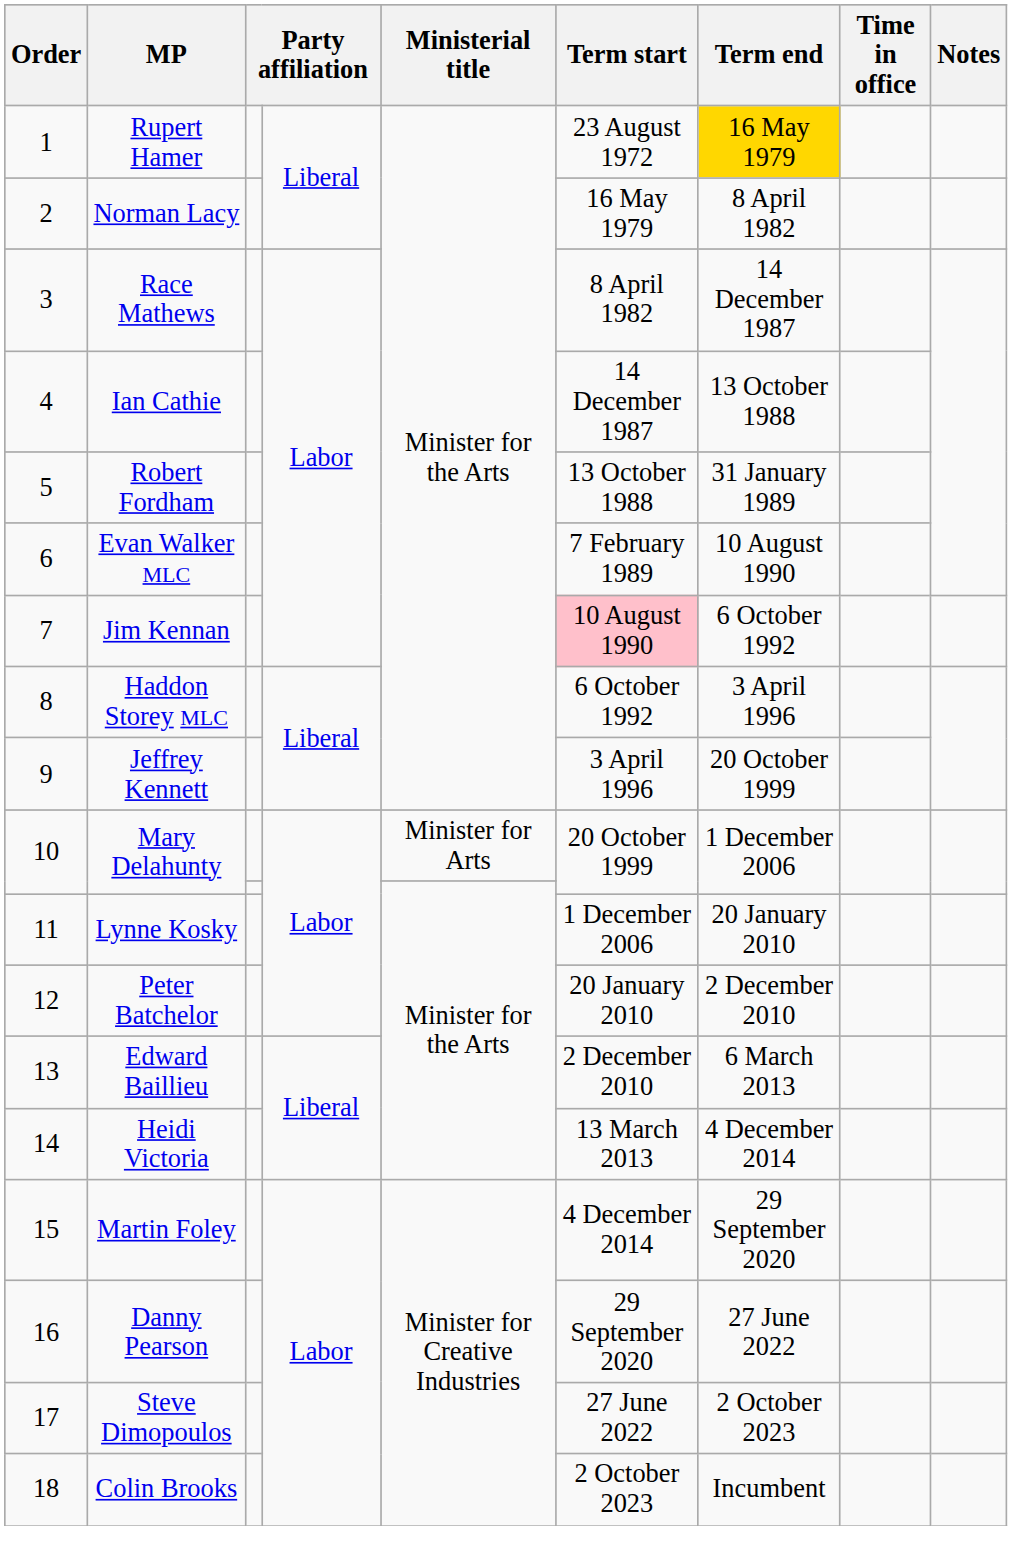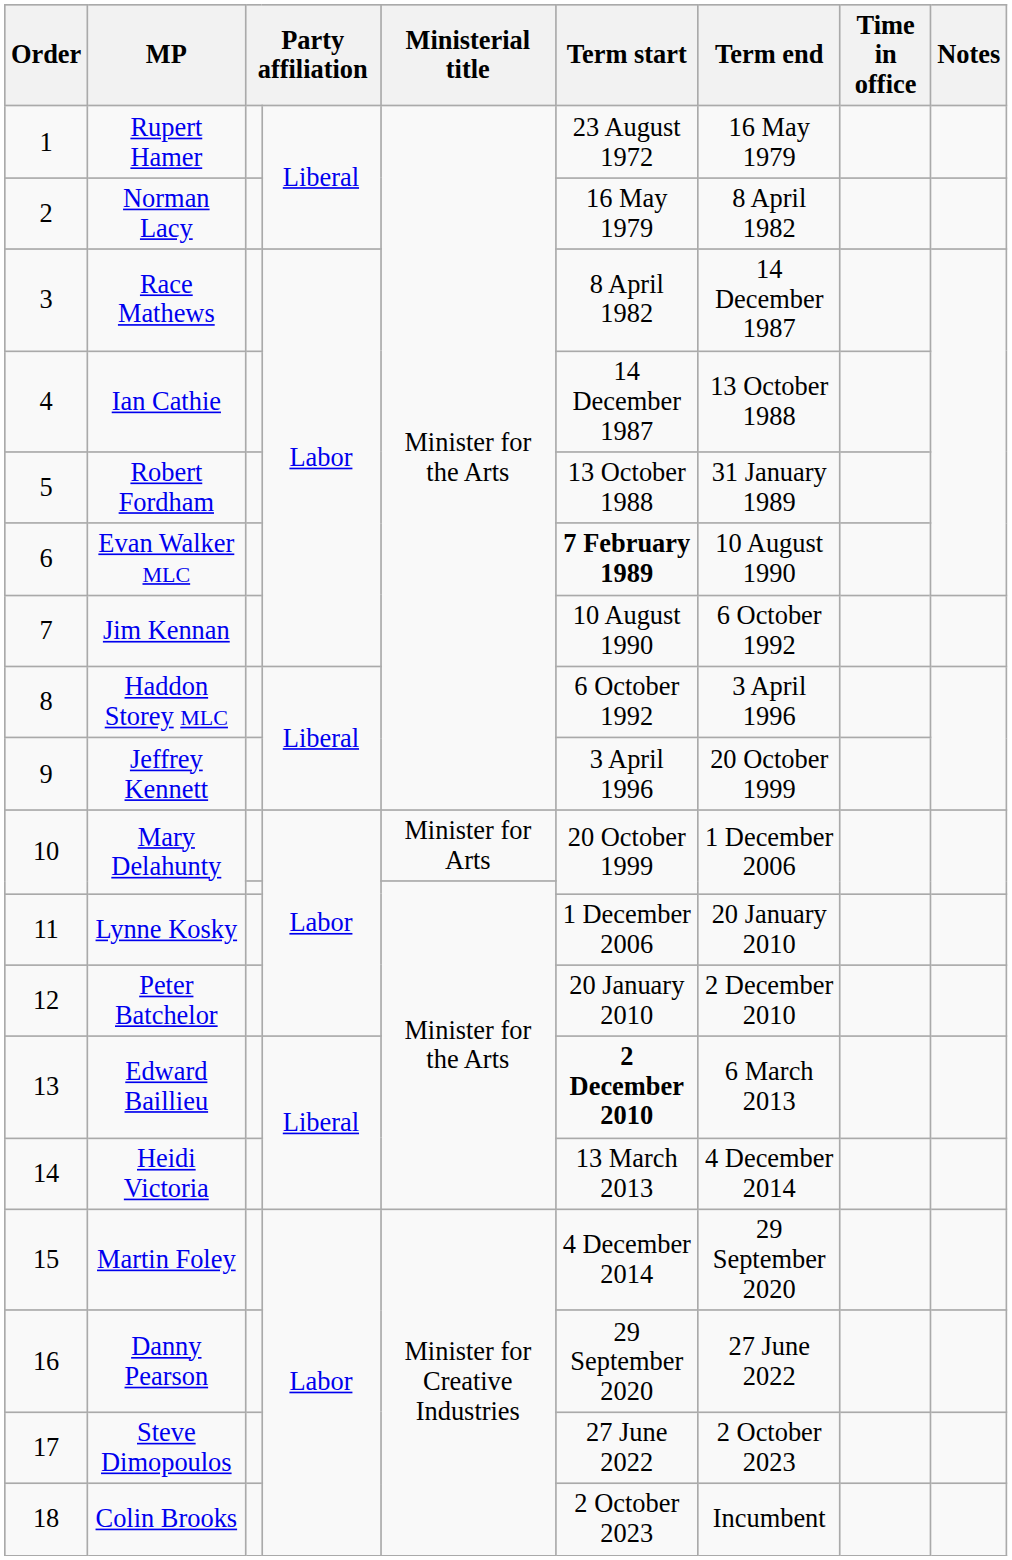(769, 141) gold background -> (769, 141) no background
(627, 558) normal -> (627, 558) bold
(627, 630) pink background -> (627, 630) no background
(627, 1071) normal -> (627, 1086) bold
